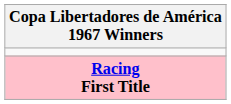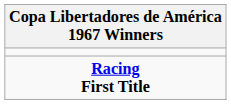(115, 77) pink background -> (115, 77) no background
